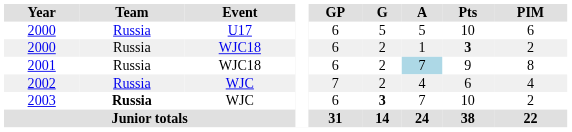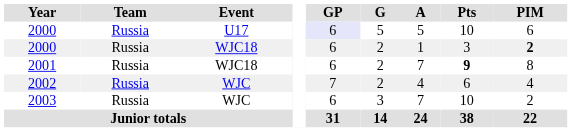(335, 30) no background -> (333, 30) lavender background
(468, 48) bold -> (467, 48) normal
(530, 48) normal -> (530, 48) bold
(422, 65) lightblue background -> (421, 65) no background
(468, 65) normal -> (467, 65) bold
(132, 100) bold -> (130, 100) normal
(382, 100) bold -> (380, 100) normal
